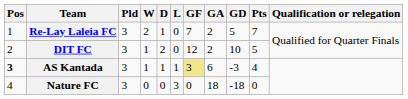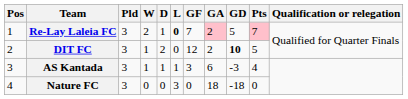(176, 31) normal -> (176, 31) bold
(210, 31) no background -> (210, 31) pink background
(254, 31) no background -> (254, 31) pink background
(235, 49) normal -> (235, 49) bold
(10, 67) bold -> (10, 67) normal
(189, 67) khaki background -> (189, 67) no background
